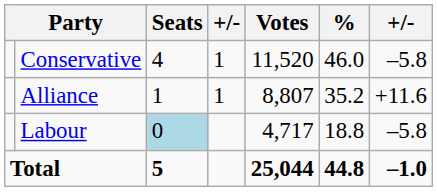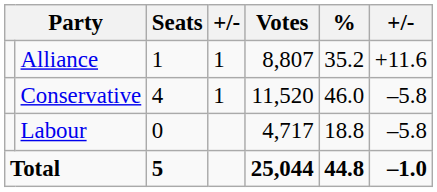rows swapped: (81, 58) <-> (59, 95)
(158, 131) lightblue background -> (158, 131) no background
